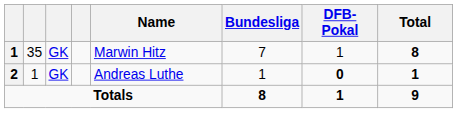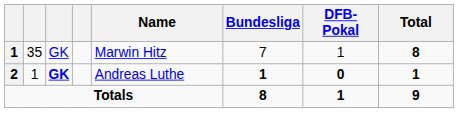(58, 74) normal -> (59, 74) bold
(262, 74) normal -> (263, 74) bold
